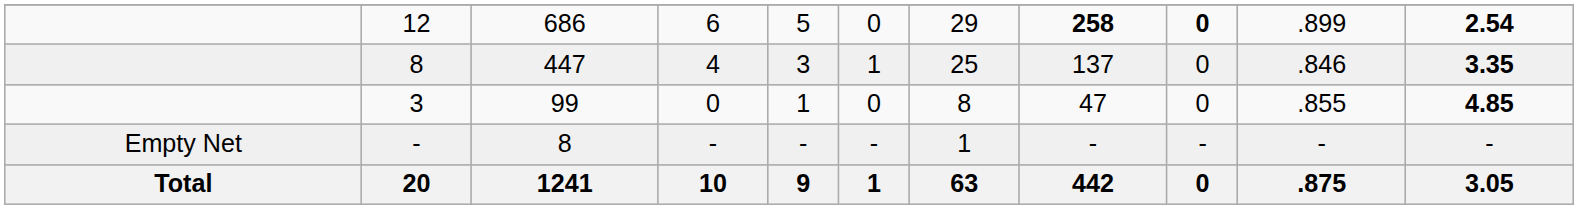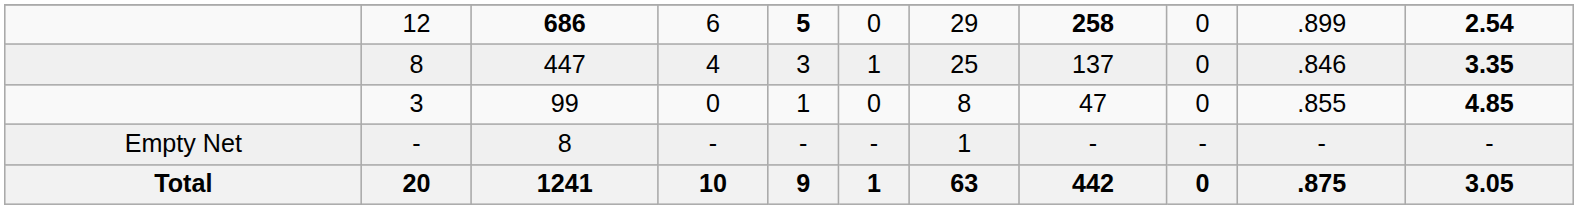(565, 24) normal -> (565, 24) bold
(803, 24) normal -> (803, 24) bold
(1203, 24) bold -> (1203, 24) normal
